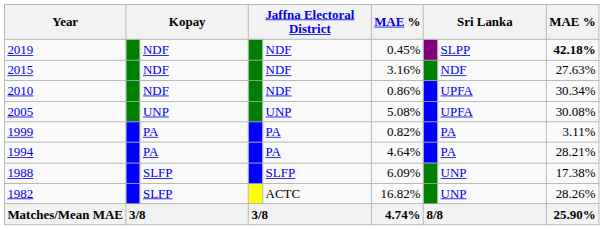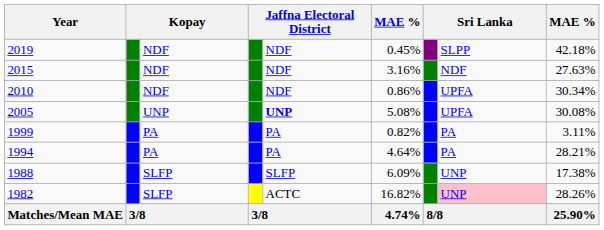(575, 49) bold -> (576, 49) normal
(279, 111) normal -> (279, 111) bold
(454, 193) no background -> (454, 193) pink background
